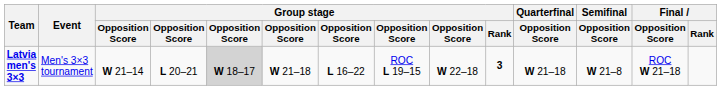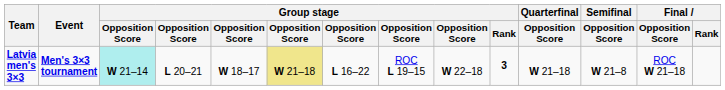(67, 66) normal -> (69, 66) bold
(123, 72) no background -> (128, 72) paleturquoise background
(235, 72) lightgrey background -> (239, 72) no background
(290, 72) no background -> (295, 72) khaki background
